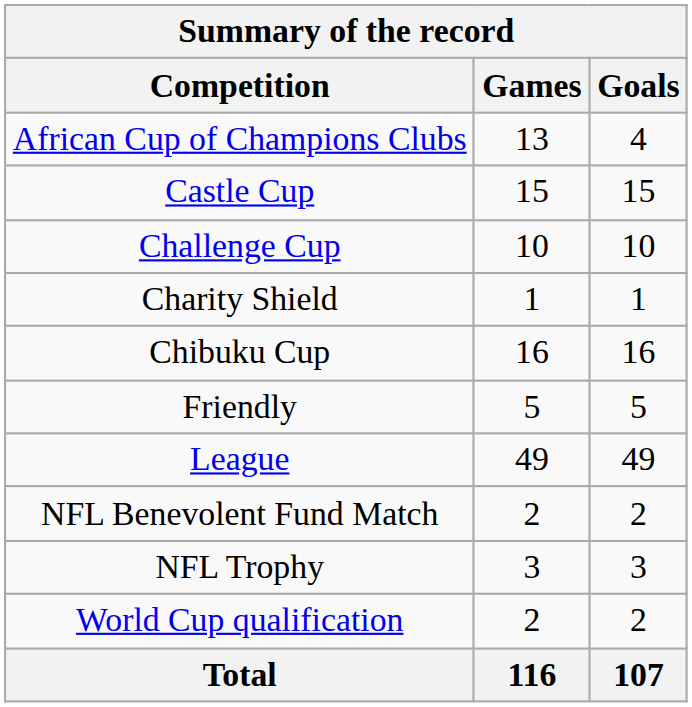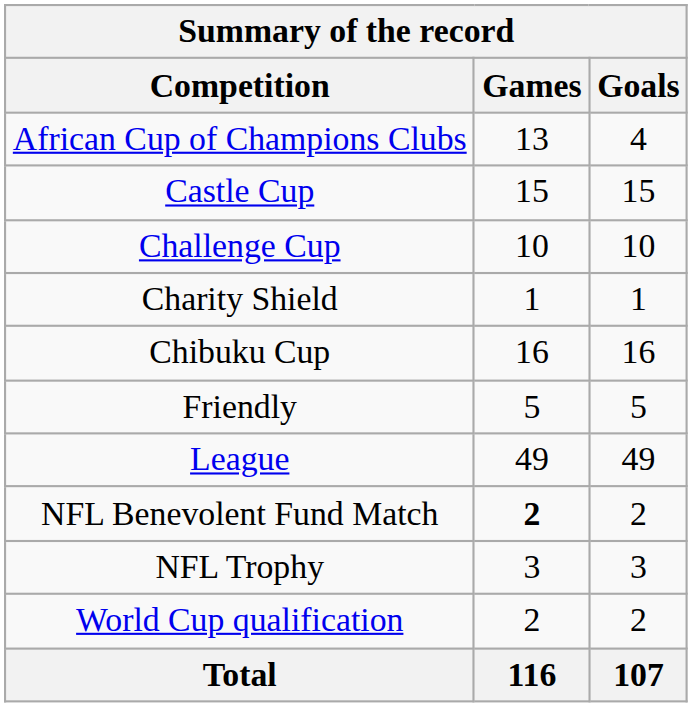(532, 513) normal -> (532, 513) bold
